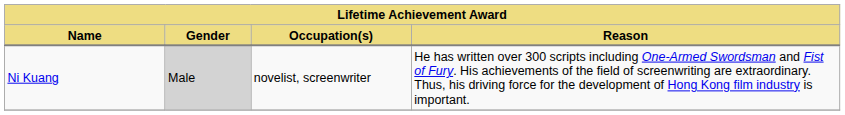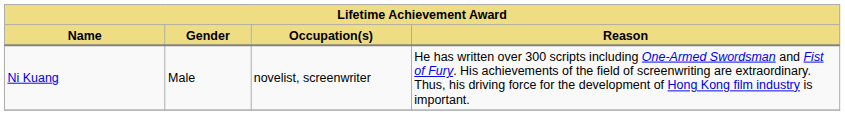(182, 78) lightgrey background -> (182, 78) no background
